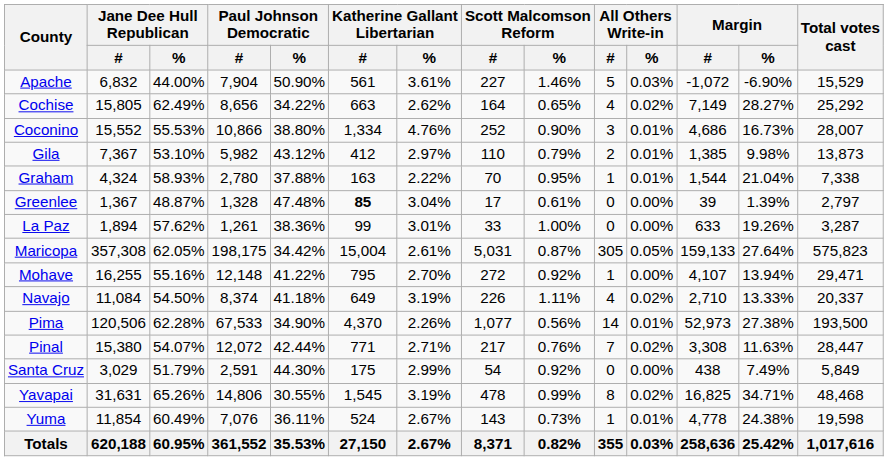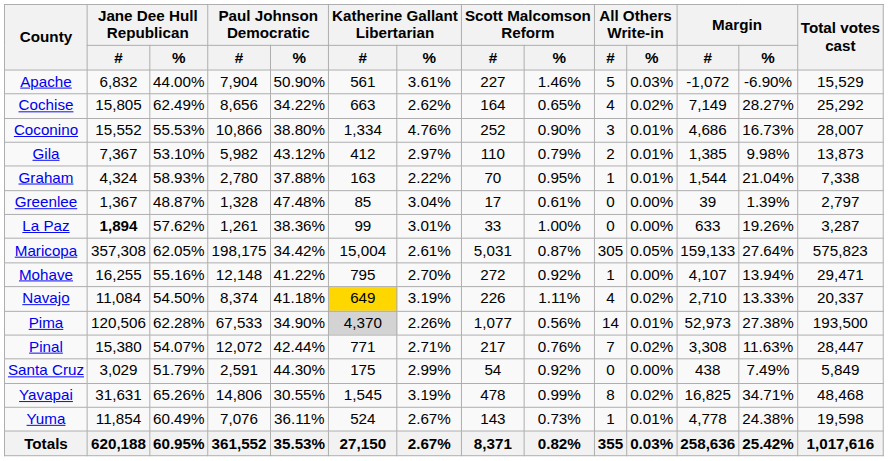(363, 202) bold -> (363, 202) normal
(118, 226) normal -> (118, 226) bold
(363, 298) no background -> (363, 298) gold background
(363, 322) no background -> (363, 322) lightgrey background
